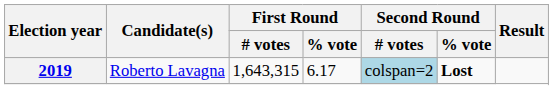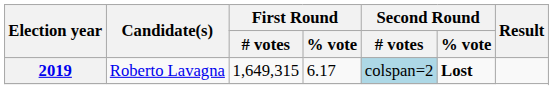(266, 70) 1,643,315 -> (266, 70) 1,649,315
